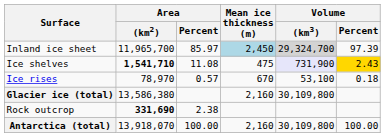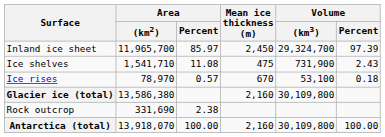(259, 49) lightblue background -> (259, 49) no background
(306, 49) lightgrey background -> (306, 49) no background
(149, 64) bold -> (149, 64) normal
(315, 64) lavender background -> (315, 64) no background
(367, 64) gold background -> (367, 64) no background
(155, 110) bold -> (155, 110) normal
